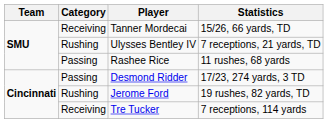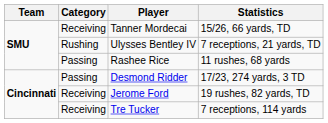(80, 94) Rushing -> (83, 94) Receiving
